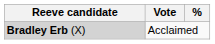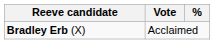(46, 30) lightgrey background -> (46, 30) no background
